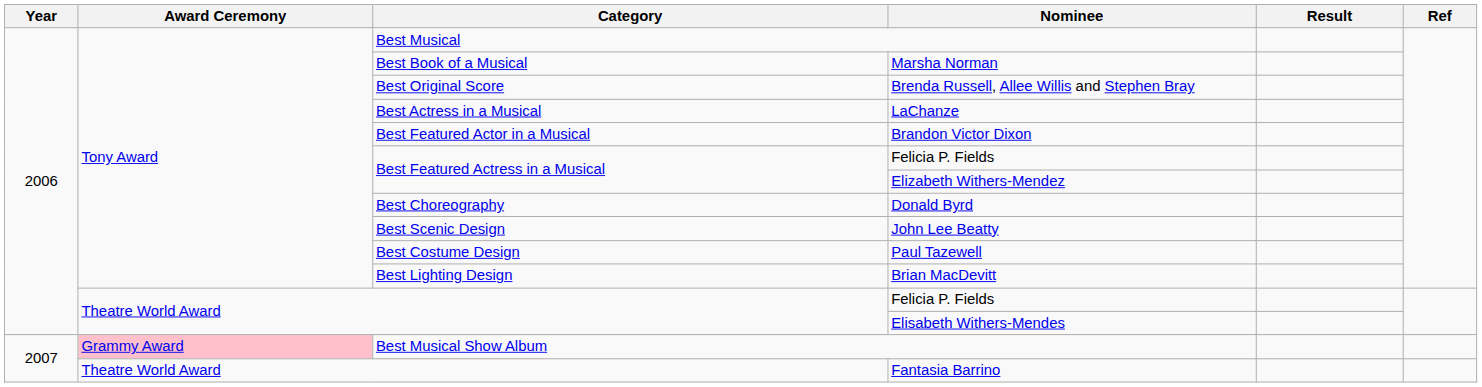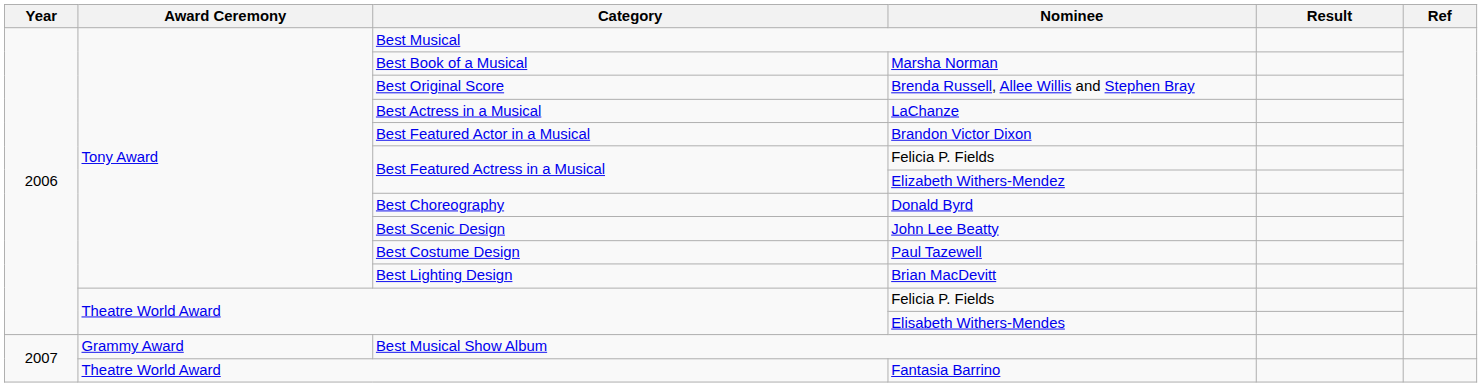(133, 346) pink background -> (133, 346) no background
